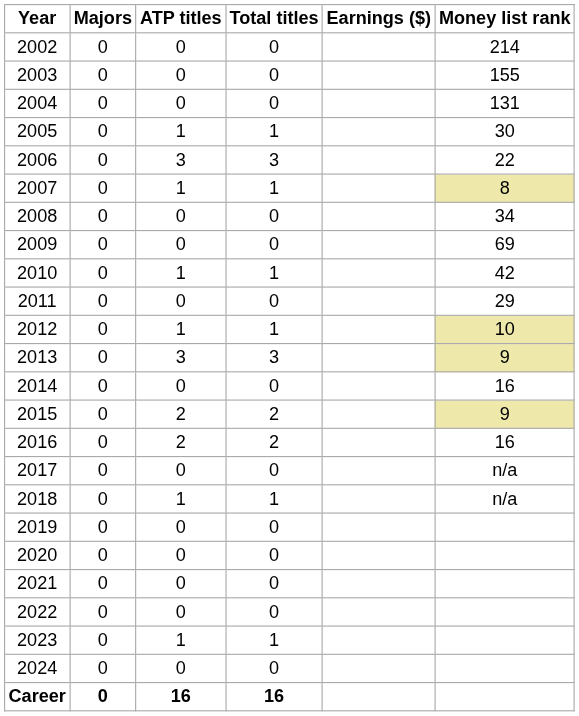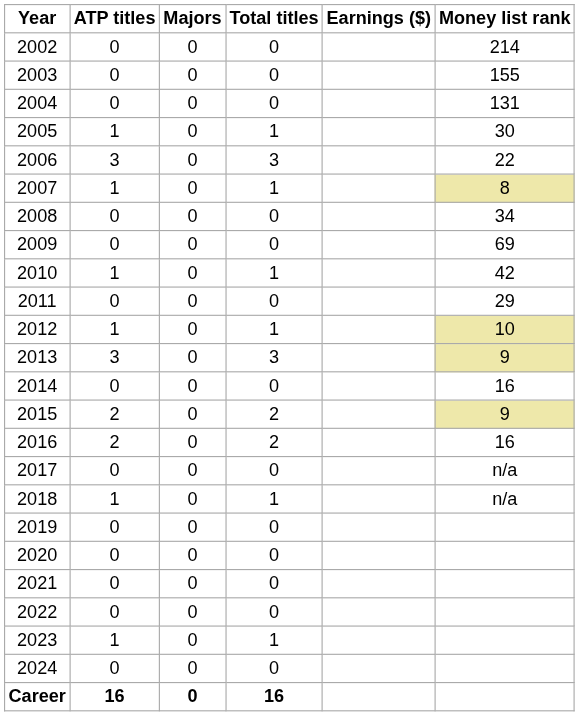columns swapped: (103, 18) <-> (181, 18)
